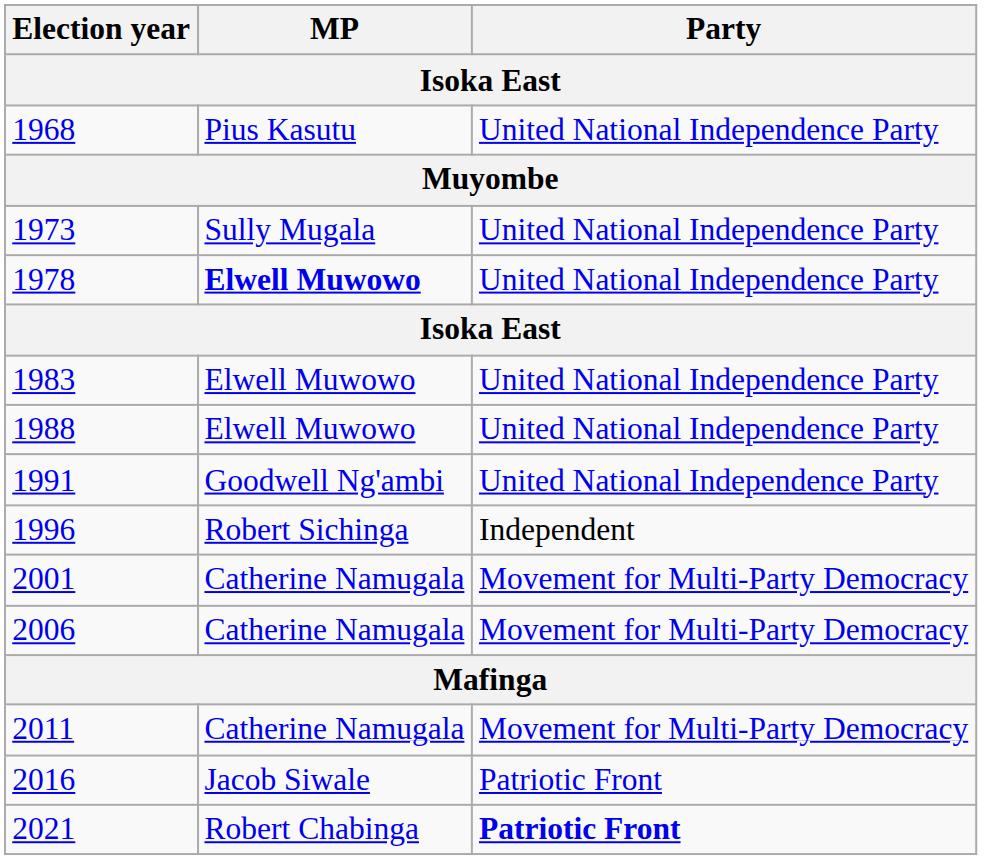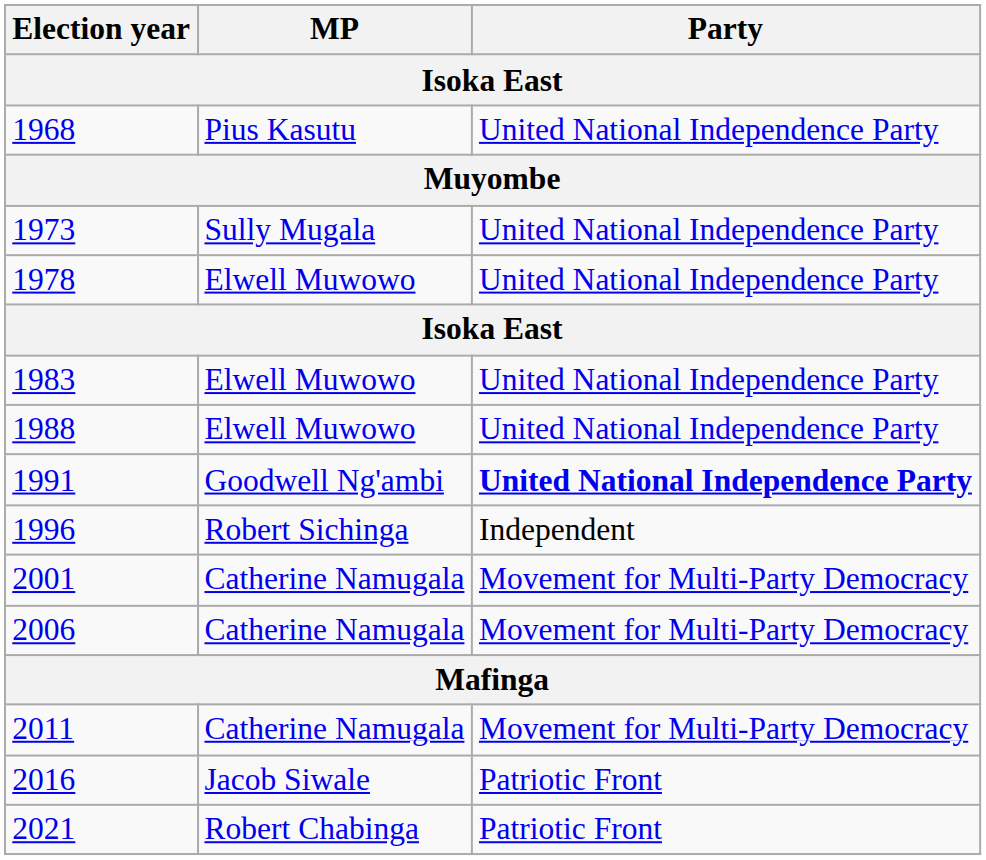(313, 279) bold -> (310, 279) normal
(709, 479) normal -> (725, 479) bold
(580, 829) bold -> (570, 829) normal
